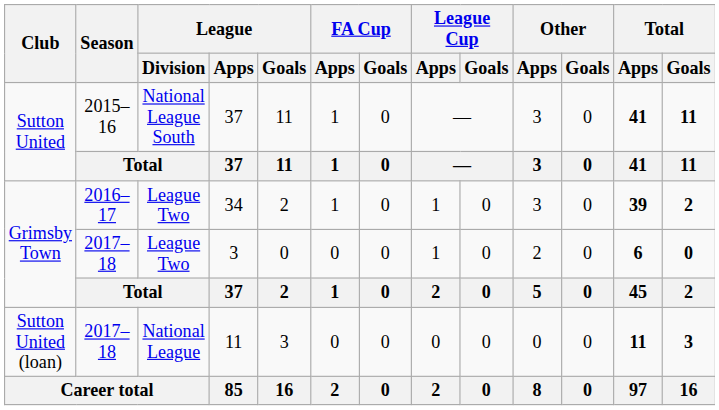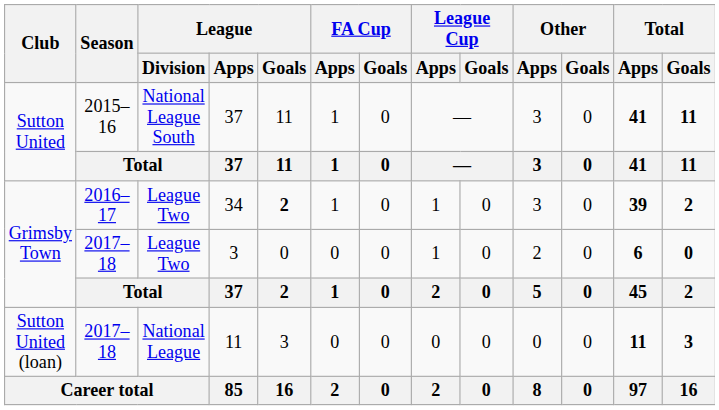(284, 204) normal -> (284, 204) bold
